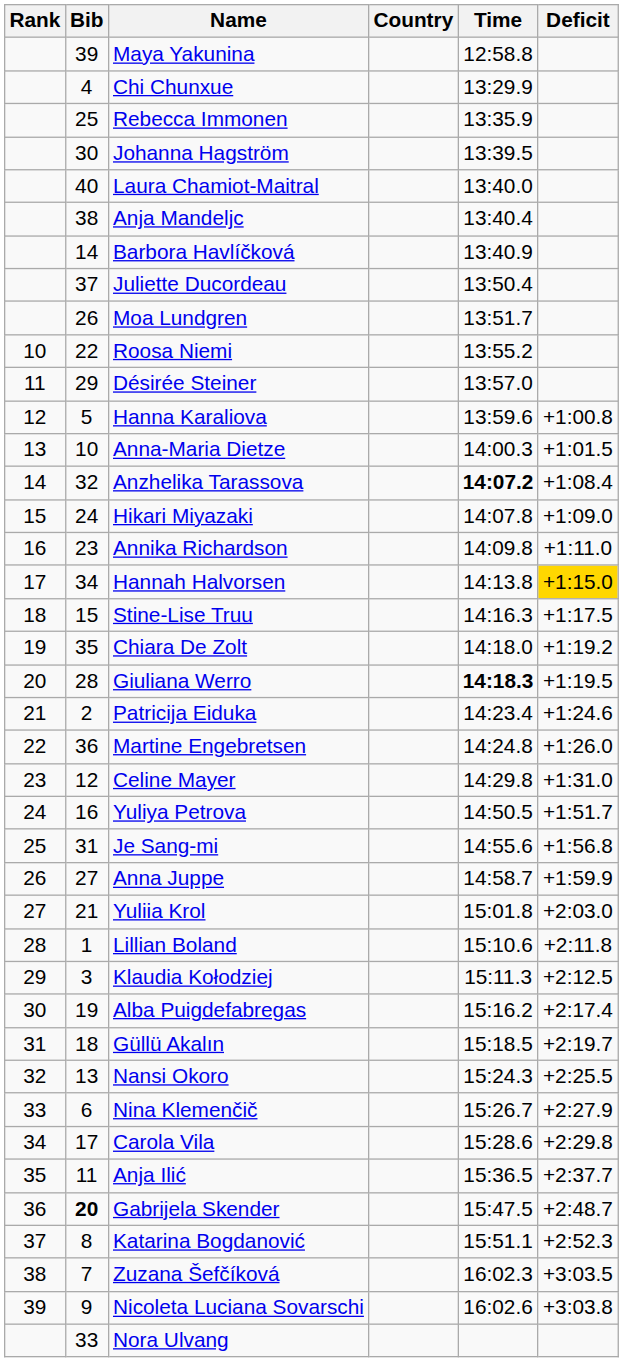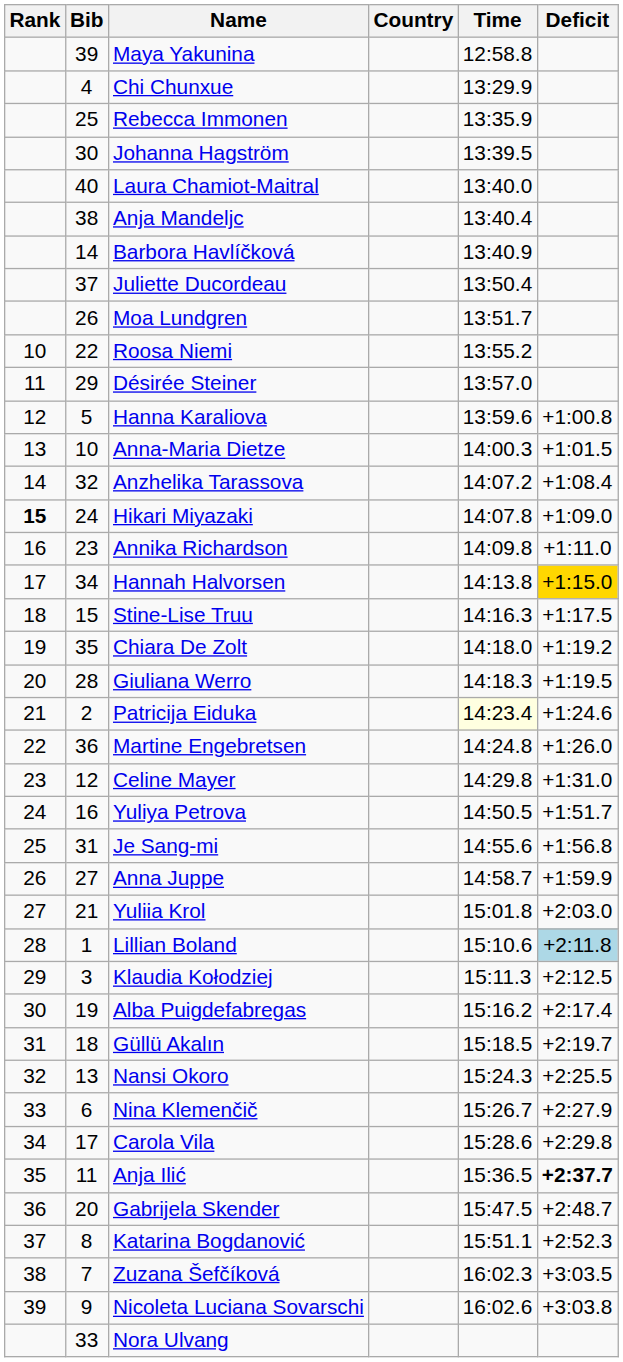(498, 482) bold -> (498, 482) normal
(35, 515) normal -> (35, 515) bold
(498, 680) bold -> (498, 680) normal
(498, 713) no background -> (498, 713) lightyellow background
(578, 944) no background -> (577, 944) lightblue background
(578, 1175) normal -> (577, 1175) bold
(87, 1208) bold -> (87, 1208) normal
